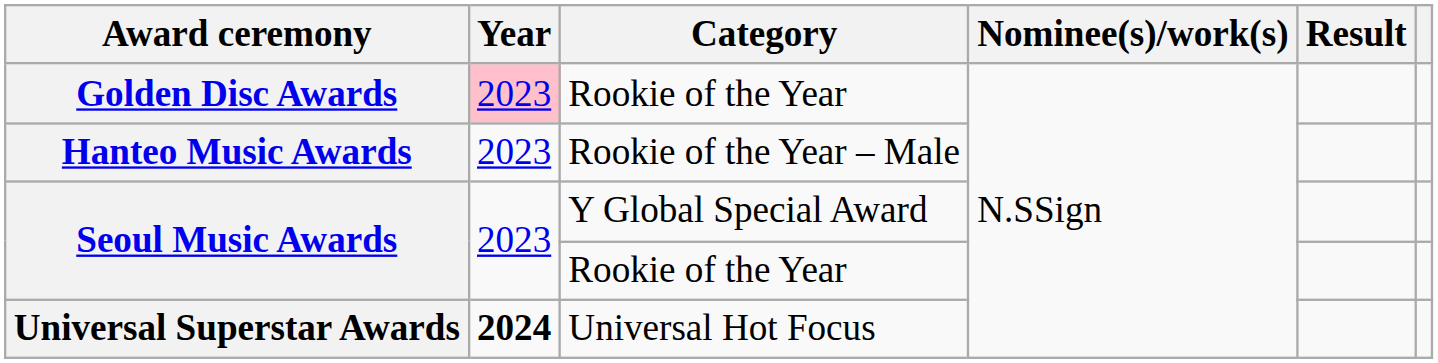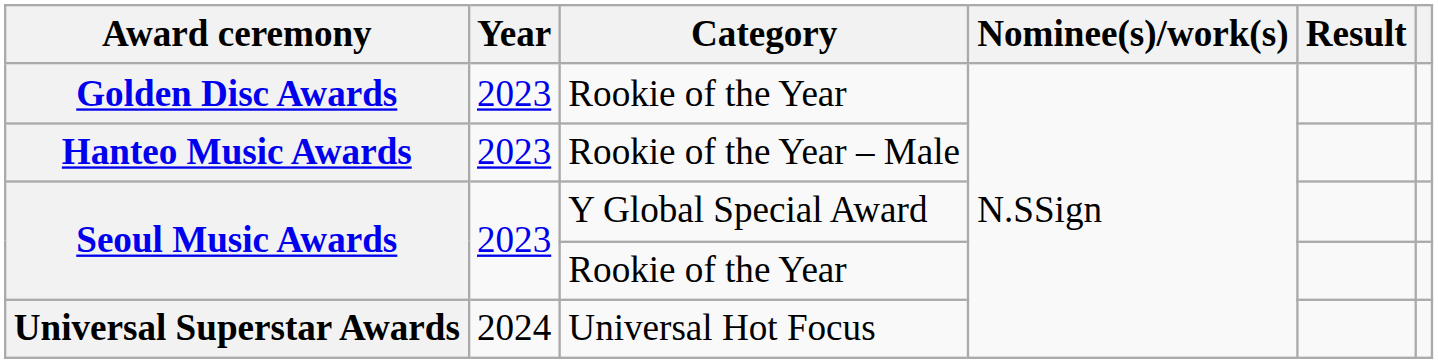(514, 92) pink background -> (514, 92) no background
(514, 328) bold -> (514, 328) normal
